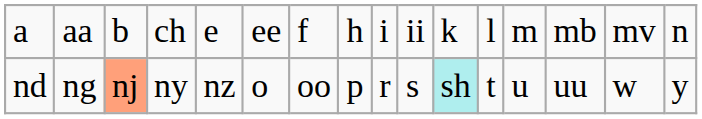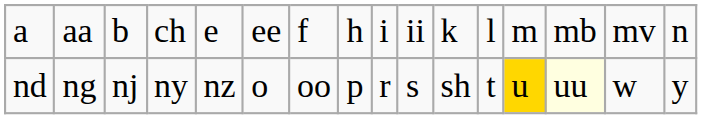(125, 85) lightsalmon background -> (125, 85) no background
(456, 85) paleturquoise background -> (456, 85) no background
(520, 85) no background -> (520, 85) gold background
(570, 85) no background -> (570, 85) lightyellow background
